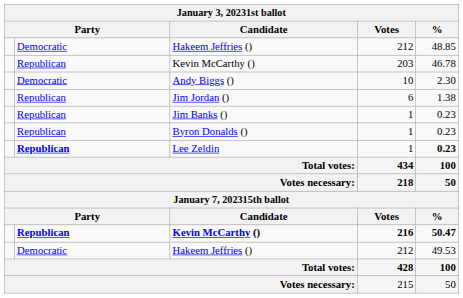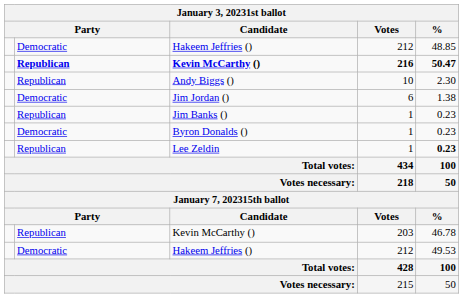rows swapped: (214, 63) <-> (216, 233)
(42, 80) Democratic -> (42, 80) Republican
(42, 97) Republican -> (42, 97) Democratic
(42, 131) Republican -> (42, 131) Democratic
(43, 148) bold -> (42, 148) normal
